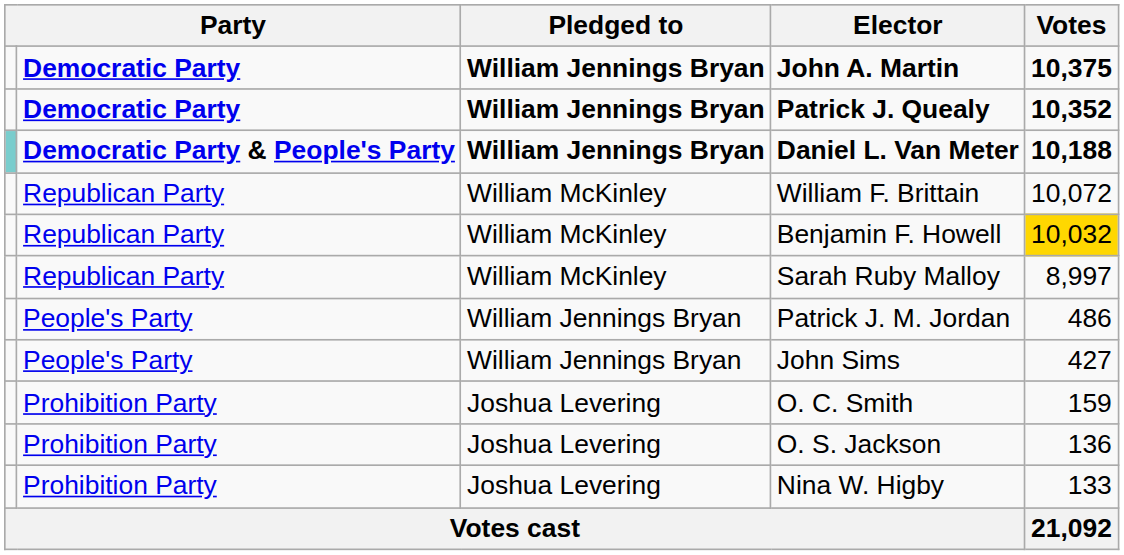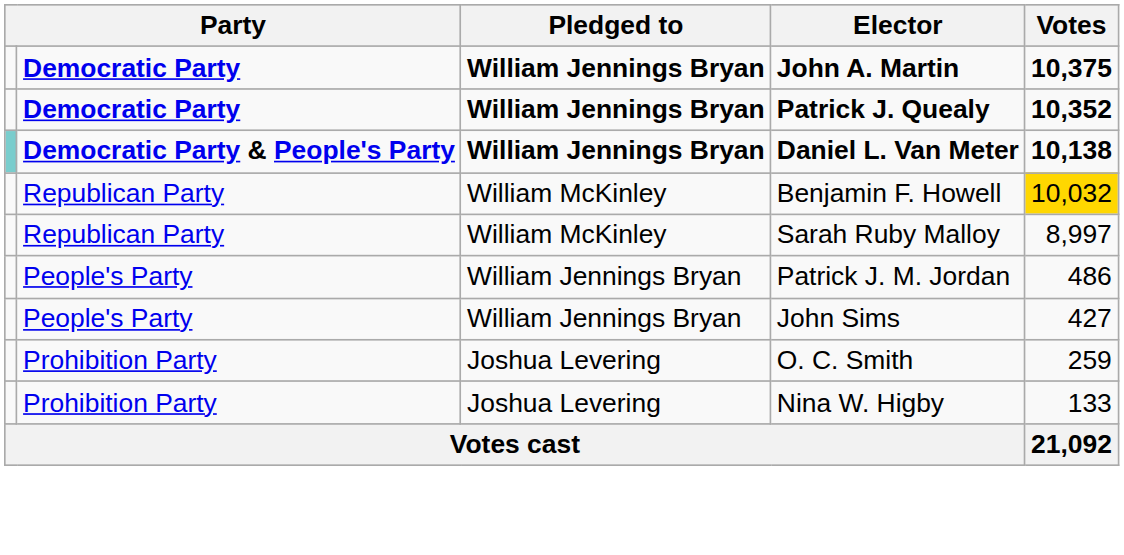(1071, 151) 10,188 -> (1071, 151) 10,138
- row: (878, 192)
(1090, 402) 159 -> (1090, 360) 259
- row: (859, 444)
